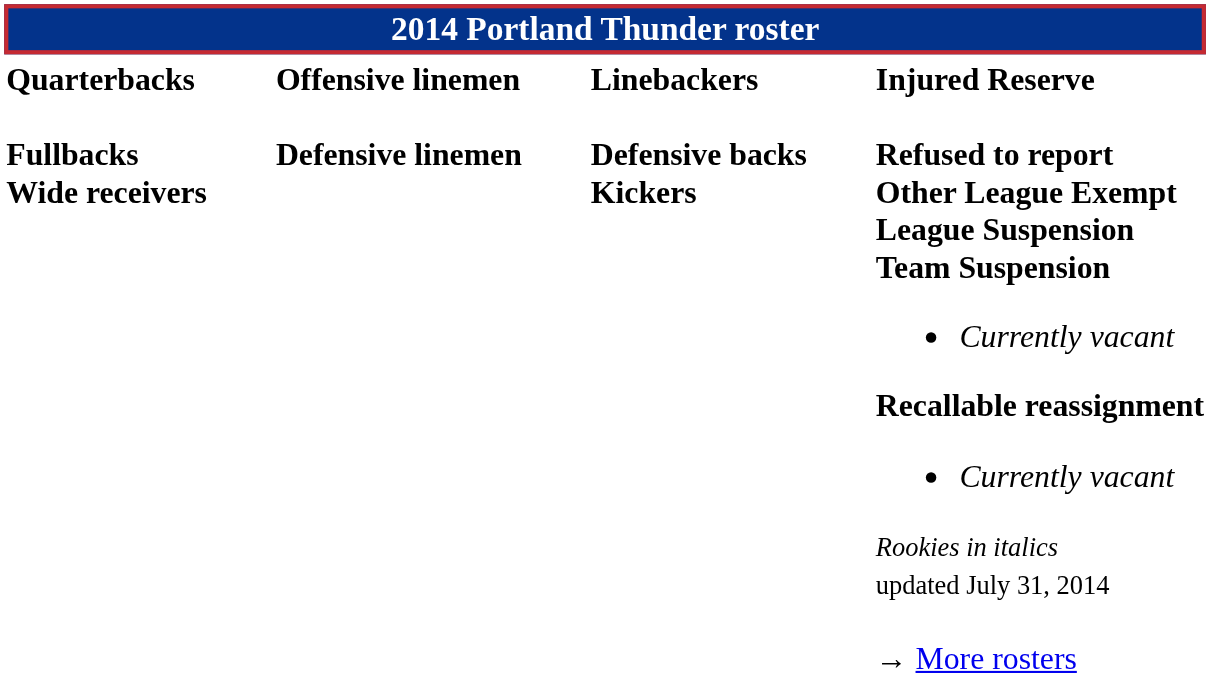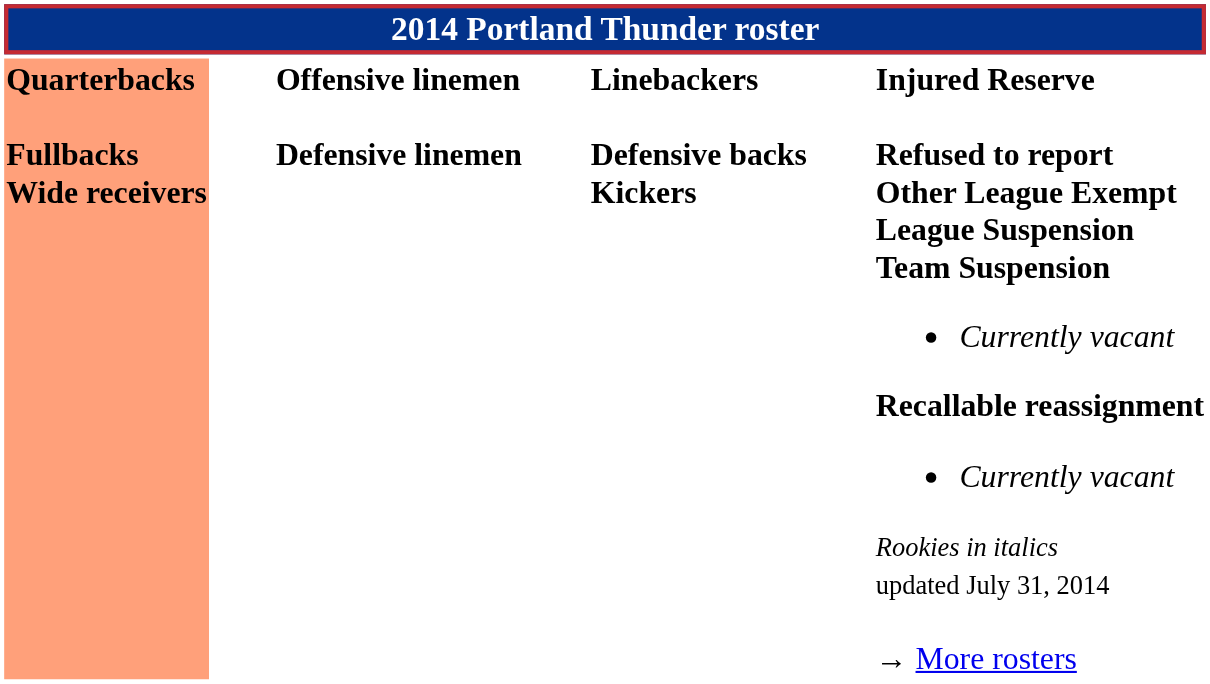(107, 135) no background -> (107, 135) lightsalmon background
